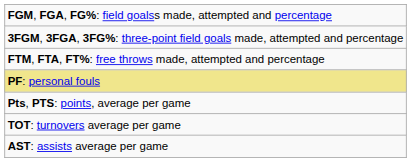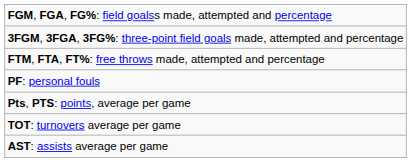(54, 81) khaki background -> (54, 81) no background
